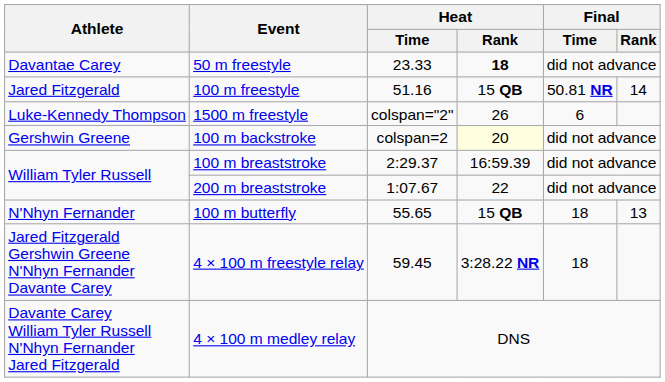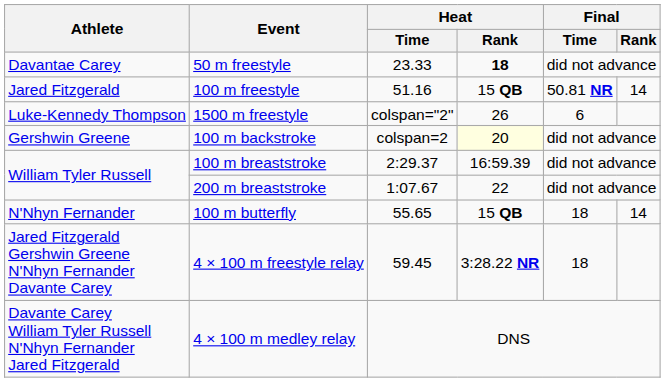(638, 212) 13 -> (638, 212) 14
